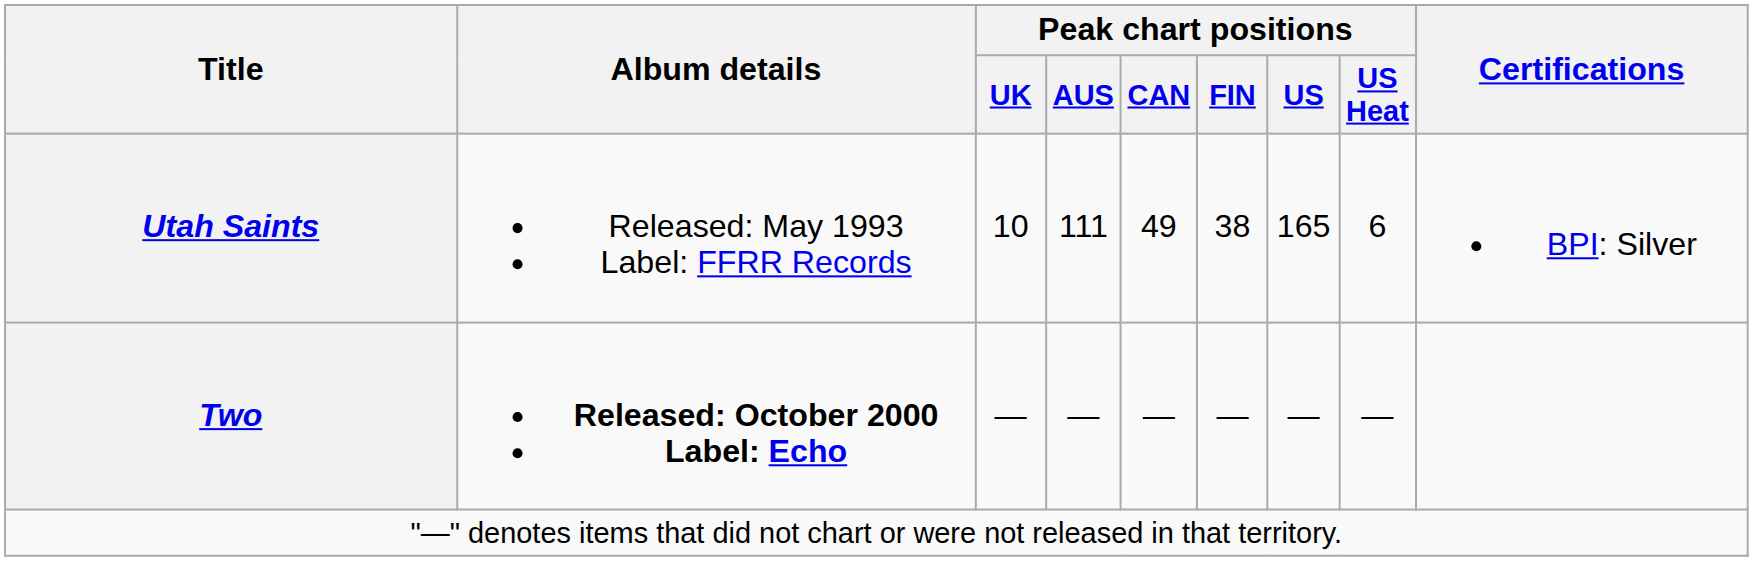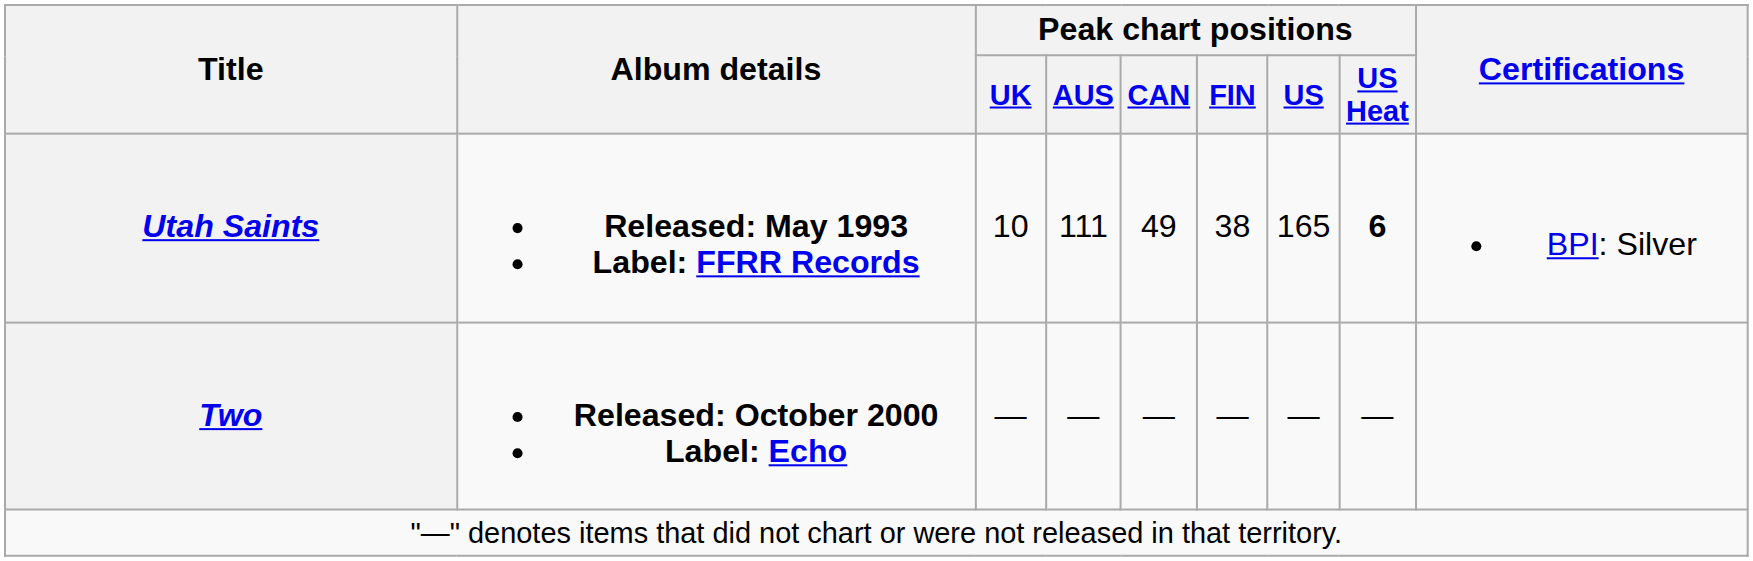(716, 246) normal -> (716, 246) bold
(1377, 227) normal -> (1377, 227) bold
